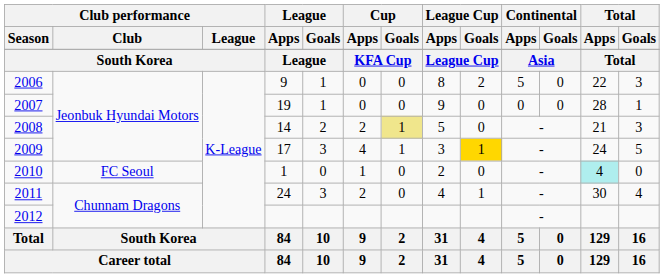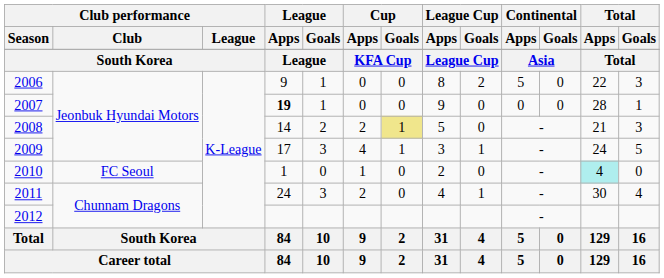(284, 104) normal -> (284, 104) bold
(481, 149) gold background -> (481, 149) no background
